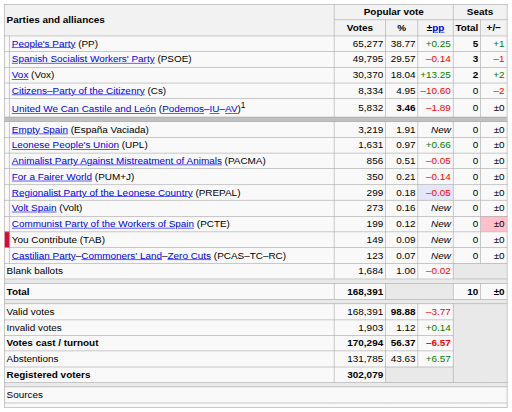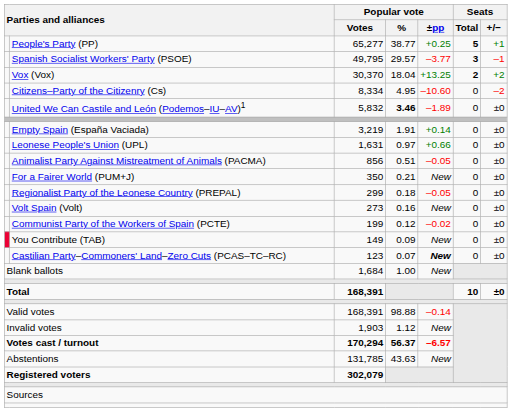(438, 59) –0.14 -> (438, 59) –3.77
(441, 129) New -> (438, 129) +0.14
(438, 176) –0.14 -> (441, 176) New
(438, 192) lavender background -> (438, 192) no background
(441, 224) New -> (438, 224) –0.02
(499, 224) pink background -> (499, 224) no background
(441, 255) normal -> (441, 255) bold
(438, 271) –0.02 -> (441, 271) New
(403, 311) bold -> (403, 311) normal
(438, 311) –3.77 -> (438, 311) –0.14
(438, 327) +0.14 -> (441, 327) New
(438, 359) +6.57 -> (441, 359) New
